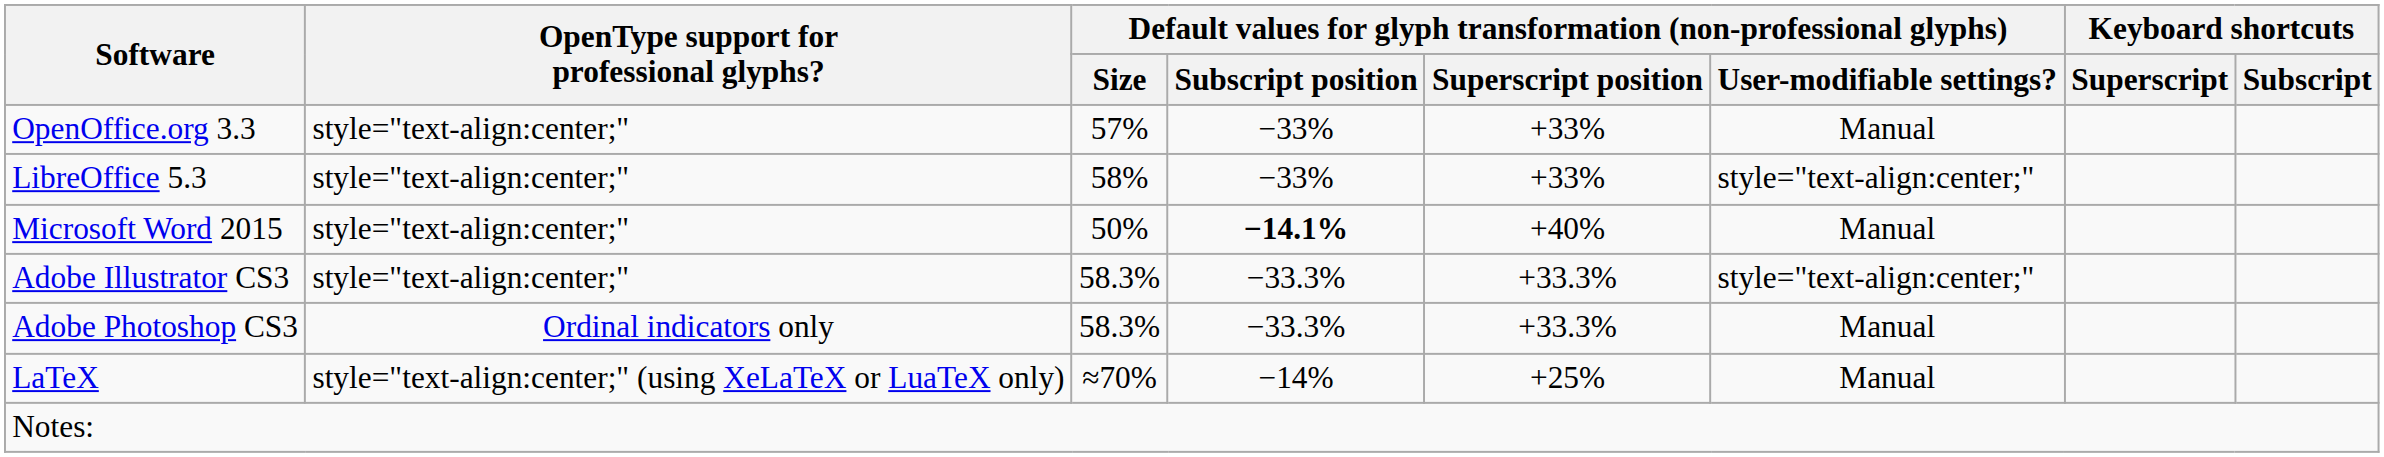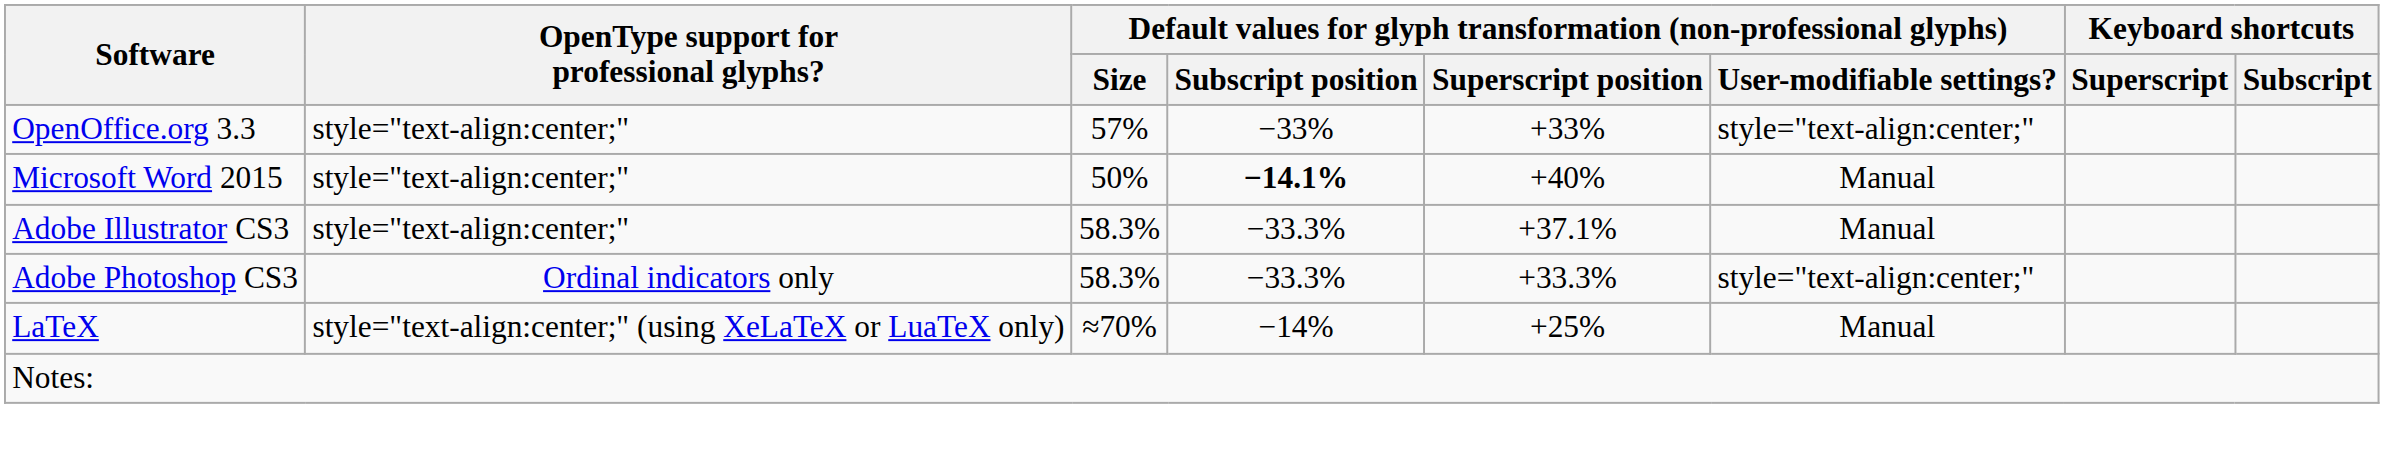(1887, 128) Manual -> (1876, 128) style="text-align:center;"
- row: (109, 178)
(1568, 278) +33.3% -> (1568, 228) +37.1%
(1876, 278) style="text-align:center;" -> (1887, 228) Manual
(1887, 327) Manual -> (1876, 278) style="text-align:center;"
